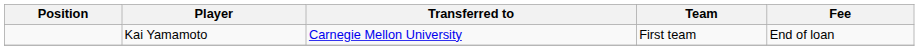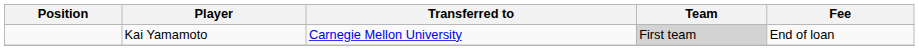(668, 34) no background -> (668, 34) lightgrey background
